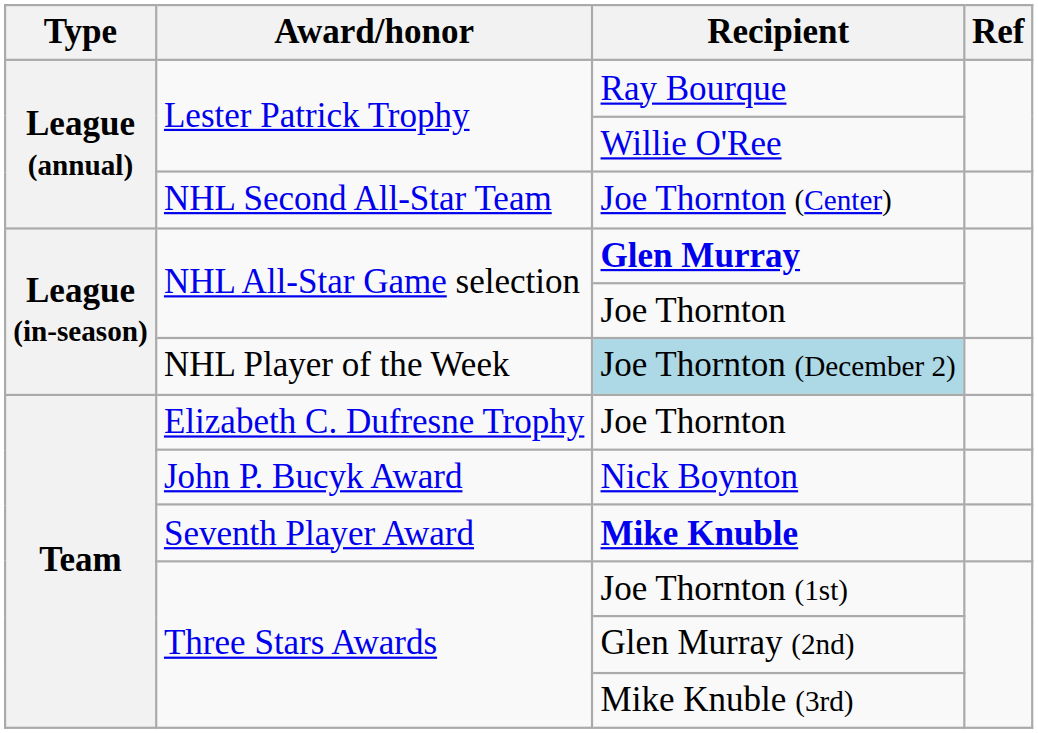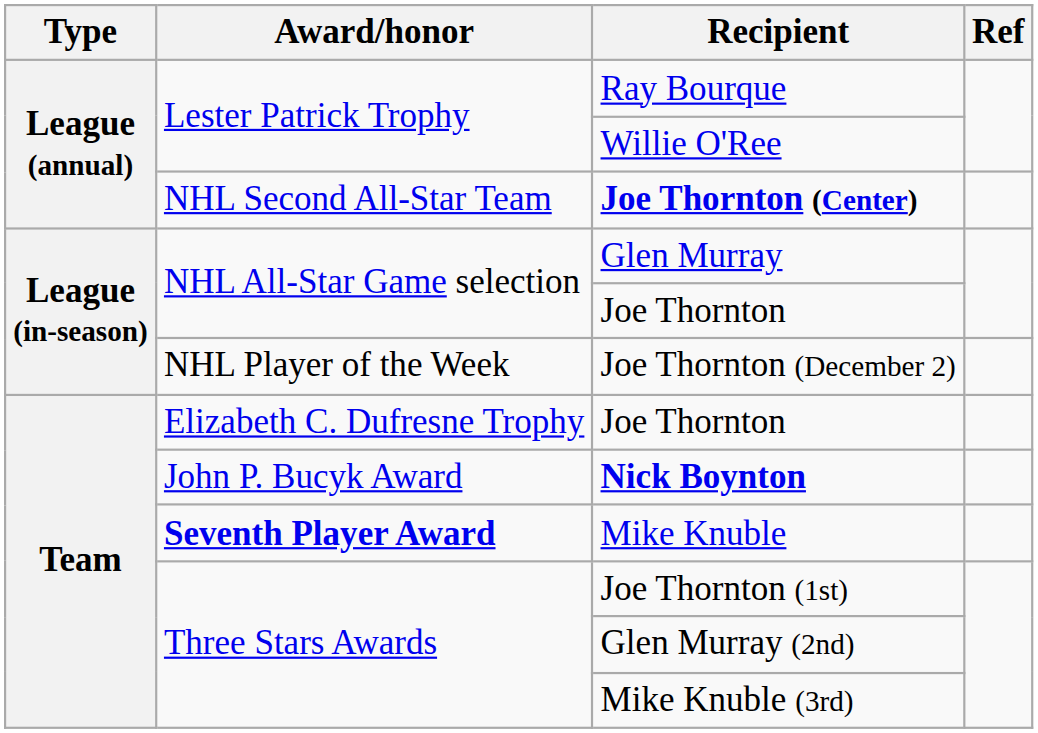(746, 198) normal -> (759, 198) bold
(700, 254) bold -> (692, 254) normal
(778, 365) lightblue background -> (778, 365) no background
(699, 476) normal -> (703, 476) bold
(319, 532) normal -> (330, 532) bold
(699, 532) bold -> (693, 532) normal
